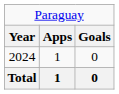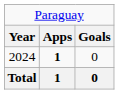(57, 57) normal -> (57, 57) bold
